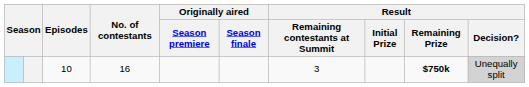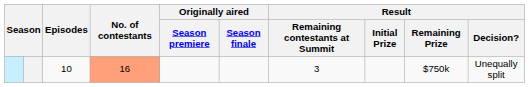(125, 69) no background -> (125, 69) lightsalmon background
(436, 69) bold -> (436, 69) normal
(496, 69) lightgrey background -> (496, 69) no background
